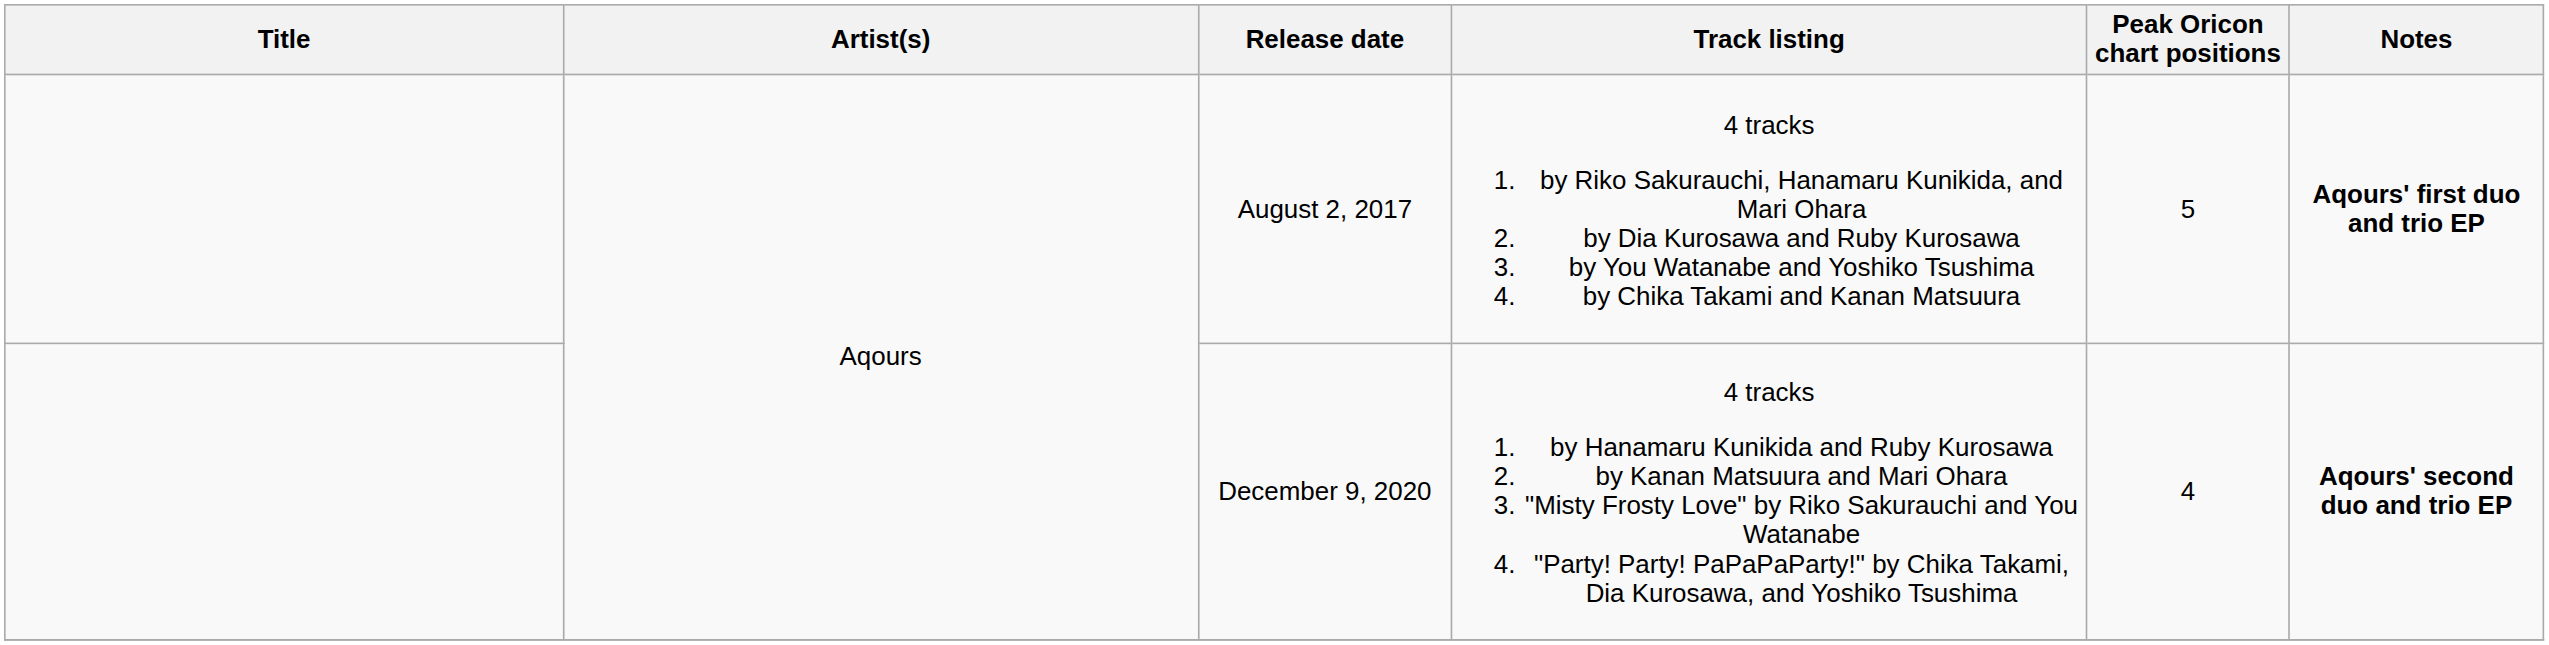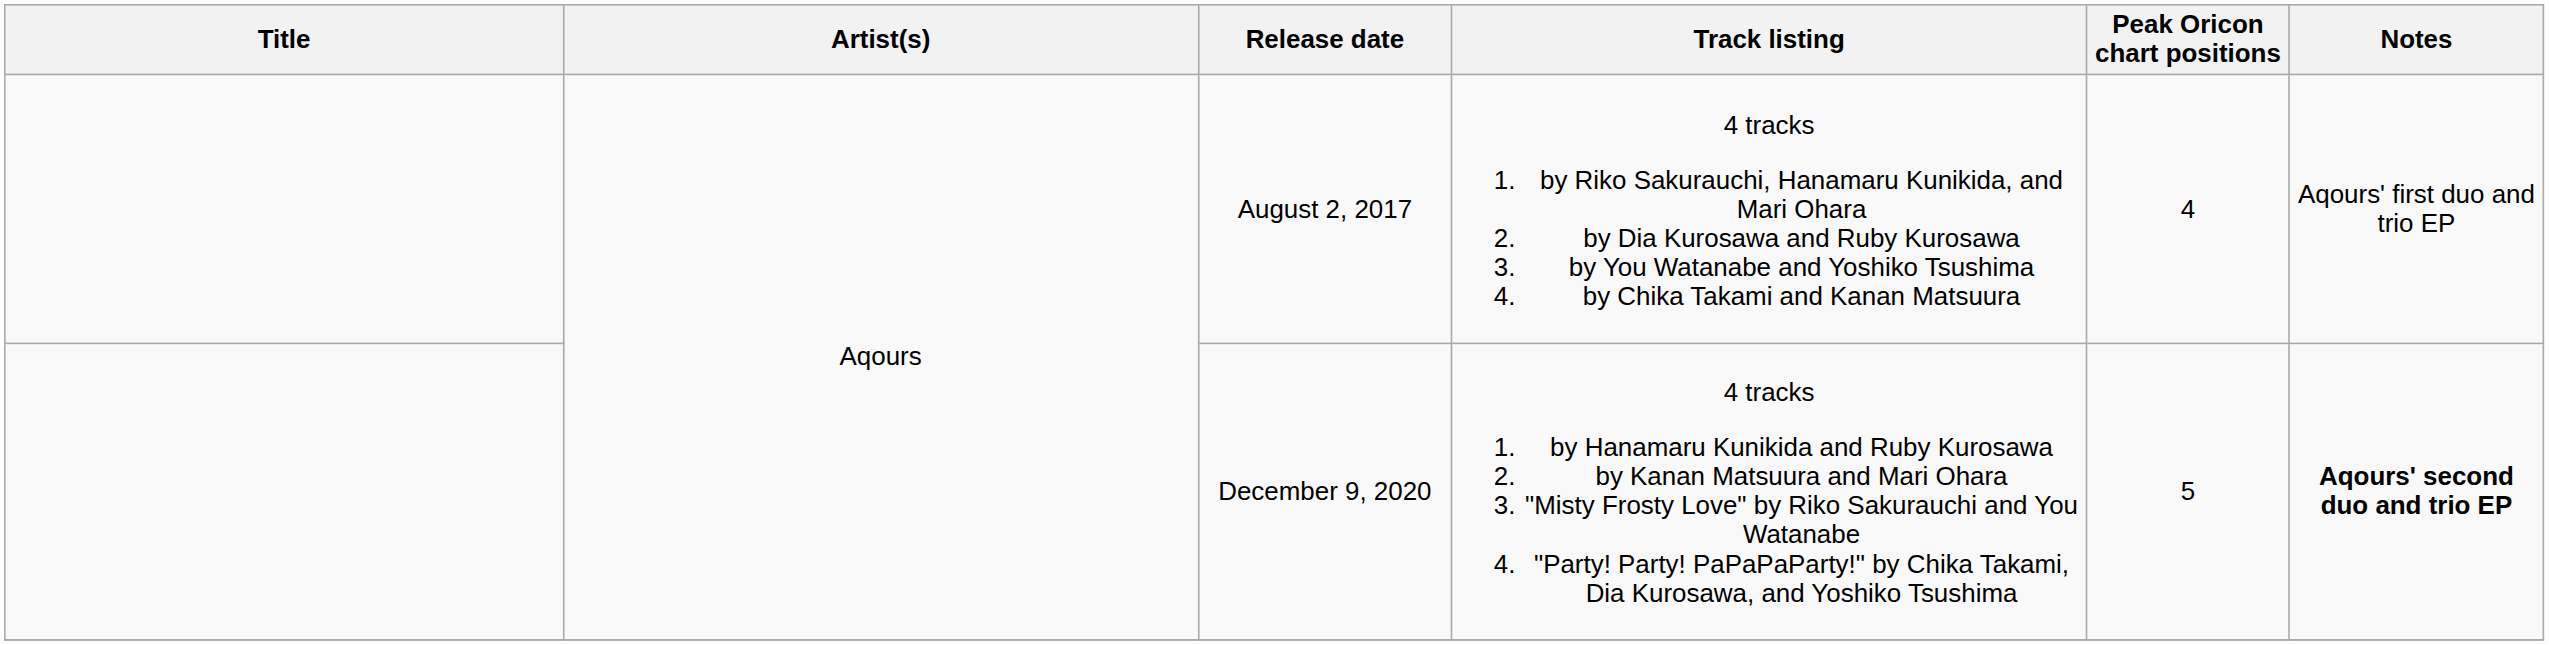(2188, 208) 5 -> (2188, 208) 4
(2416, 208) bold -> (2416, 208) normal
(2188, 491) 4 -> (2188, 491) 5
